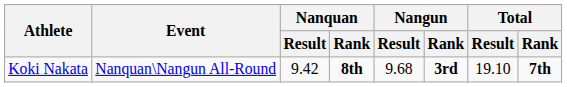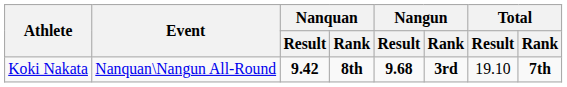(305, 69) normal -> (305, 69) bold
(399, 69) normal -> (399, 69) bold
